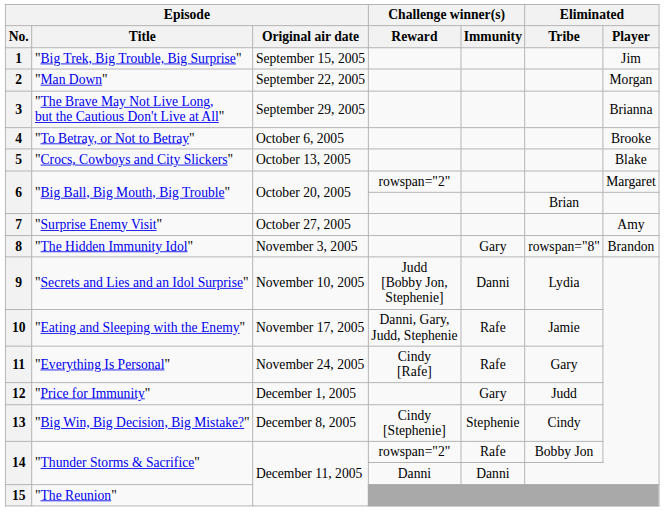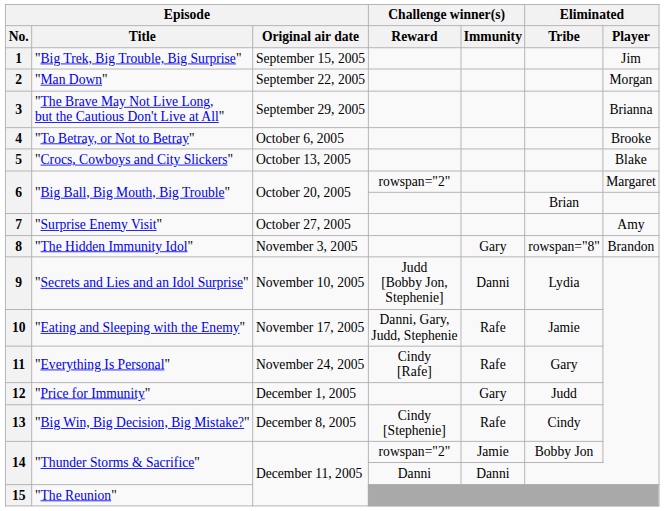(493, 422) Stephenie -> (493, 422) Rafe
(493, 452) Rafe -> (493, 452) Jamie
